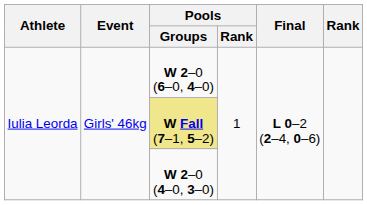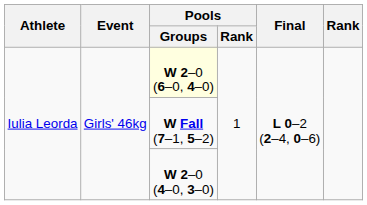(183, 80) no background -> (183, 80) lightyellow background
(183, 131) khaki background -> (183, 131) no background
